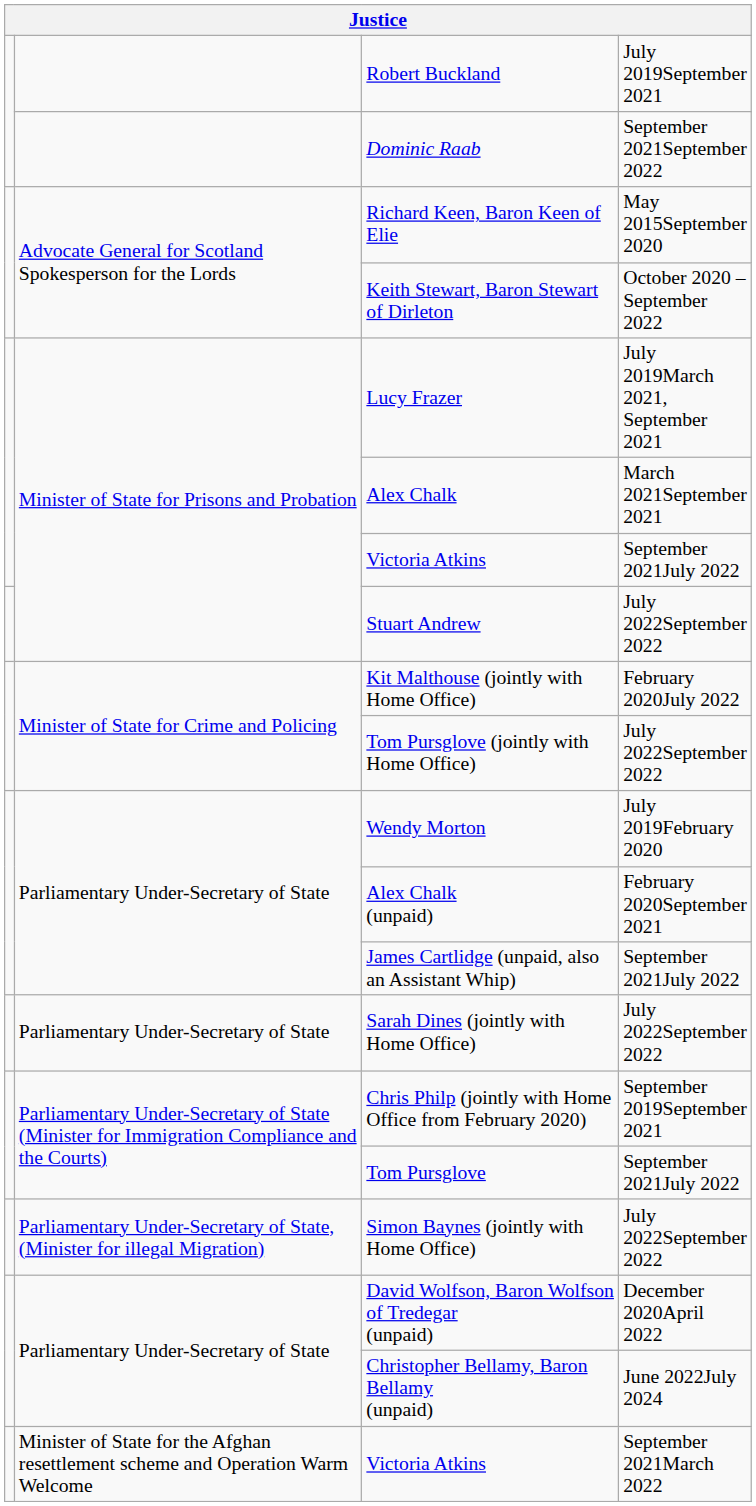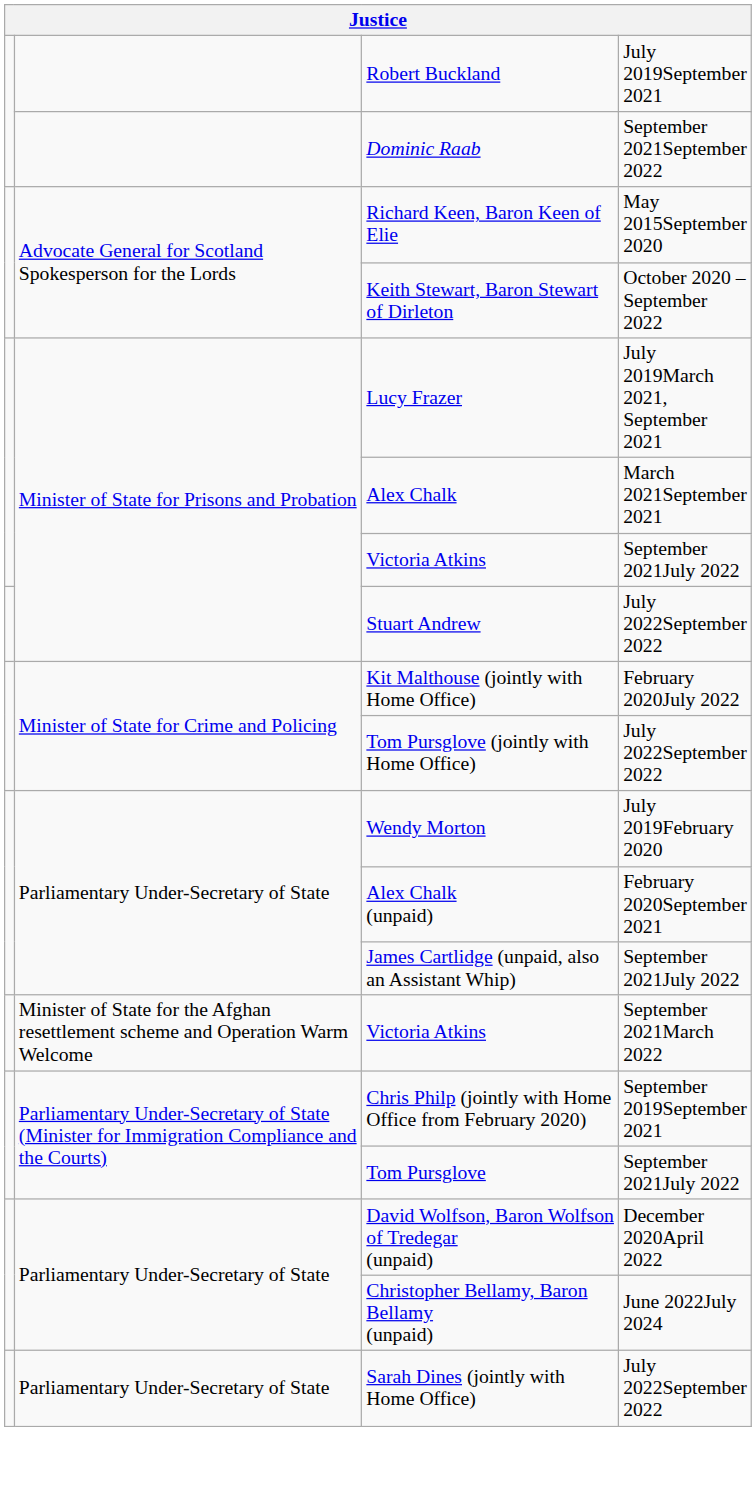rows swapped: (466, 1032) <-> (426, 1463)
- row: (475, 1237)
